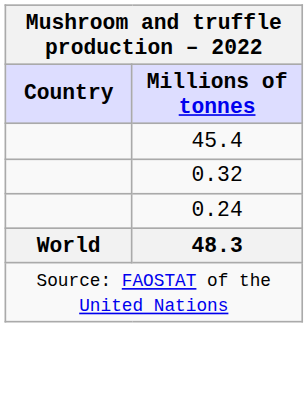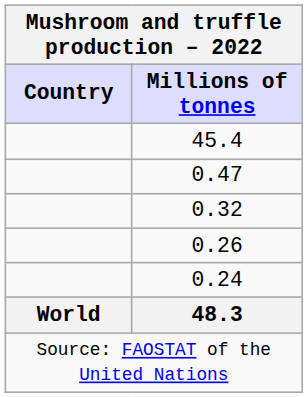+ row: (217, 176)
+ row: (217, 245)
